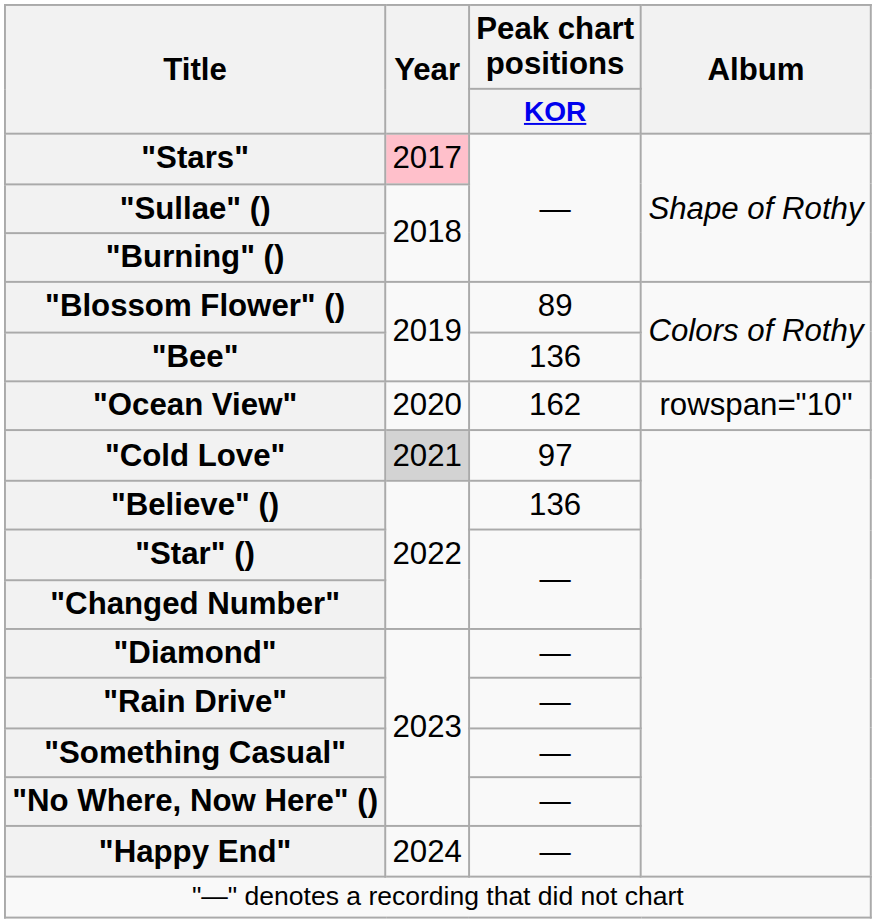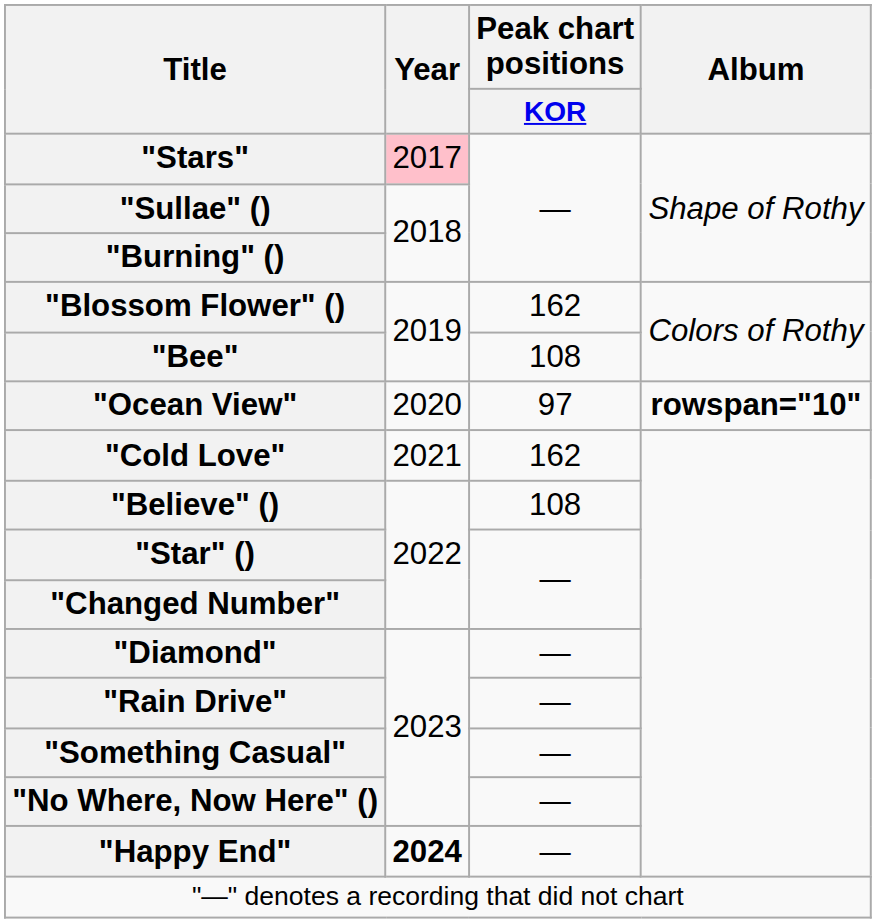(555, 306) 89 -> (555, 306) 162
(555, 356) 136 -> (555, 356) 108
(555, 405) 162 -> (555, 405) 97
(756, 405) normal -> (756, 405) bold
(427, 455) lightgrey background -> (427, 455) no background
(555, 455) 97 -> (555, 455) 162
(555, 504) 136 -> (555, 504) 108
(427, 850) normal -> (427, 850) bold
